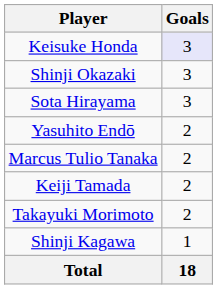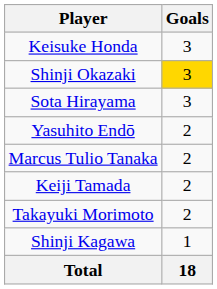(187, 46) lavender background -> (187, 46) no background
(187, 74) no background -> (187, 74) gold background
